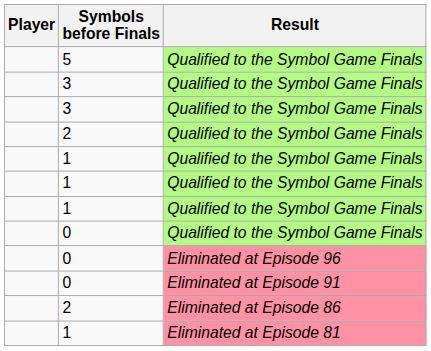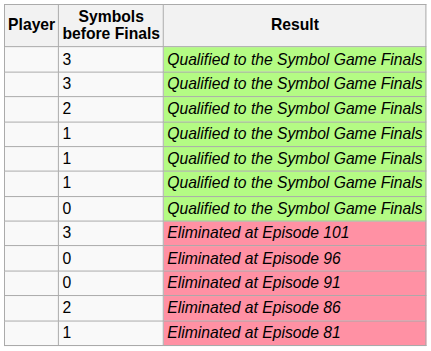- row: (67, 59)
+ row: (67, 233)
